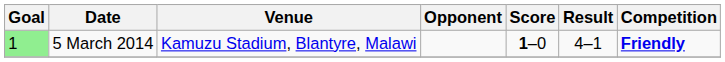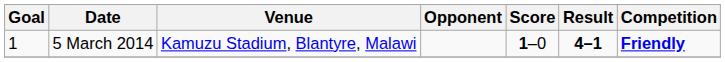(13, 43) lightgreen background -> (13, 43) no background
(588, 43) normal -> (588, 43) bold
